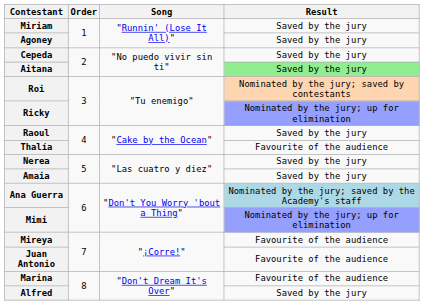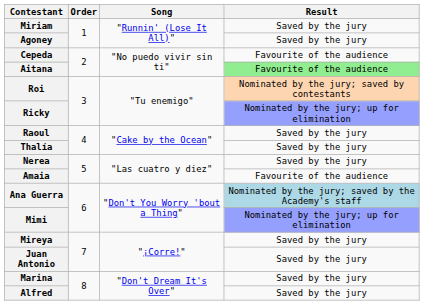(322, 55) Saved by the jury -> (322, 55) Favourite of the audience
(322, 69) Saved by the jury -> (322, 69) Favourite of the audience
(322, 147) Favourite of the audience -> (322, 147) Saved by the jury
(322, 176) Saved by the jury -> (322, 176) Favourite of the audience
(322, 240) Favourite of the audience -> (322, 240) Saved by the jury
(322, 259) Favourite of the audience -> (322, 259) Saved by the jury
(322, 279) Favourite of the audience -> (322, 279) Saved by the jury
